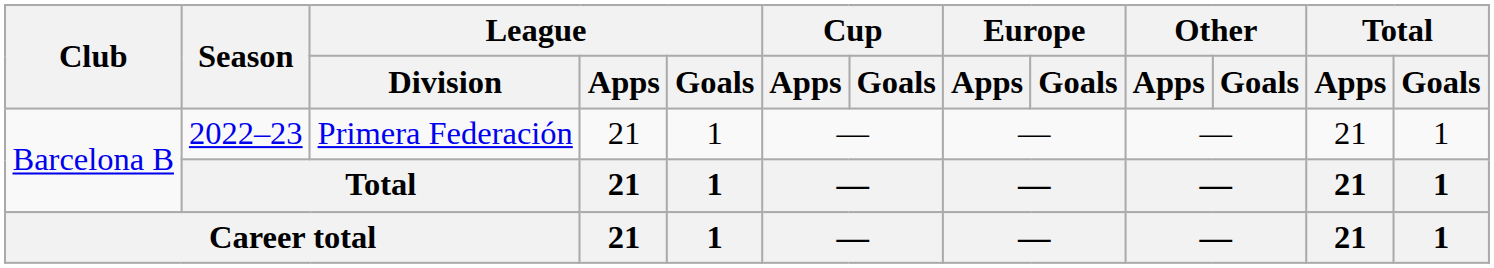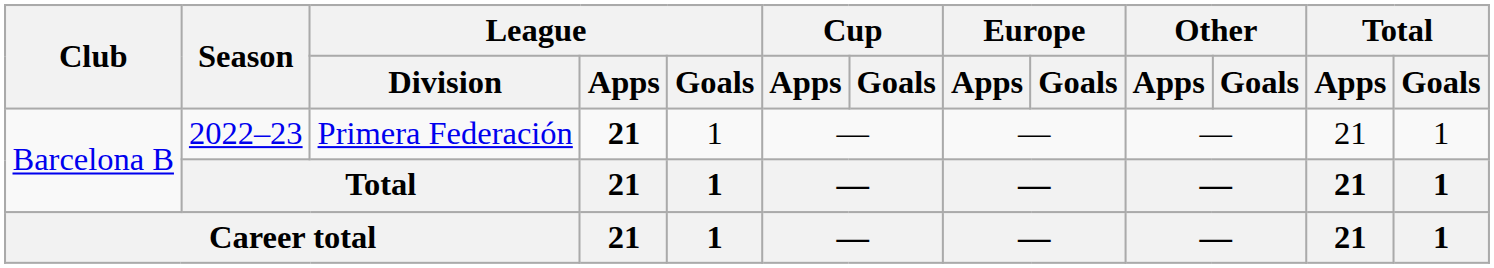(624, 133) normal -> (624, 133) bold
